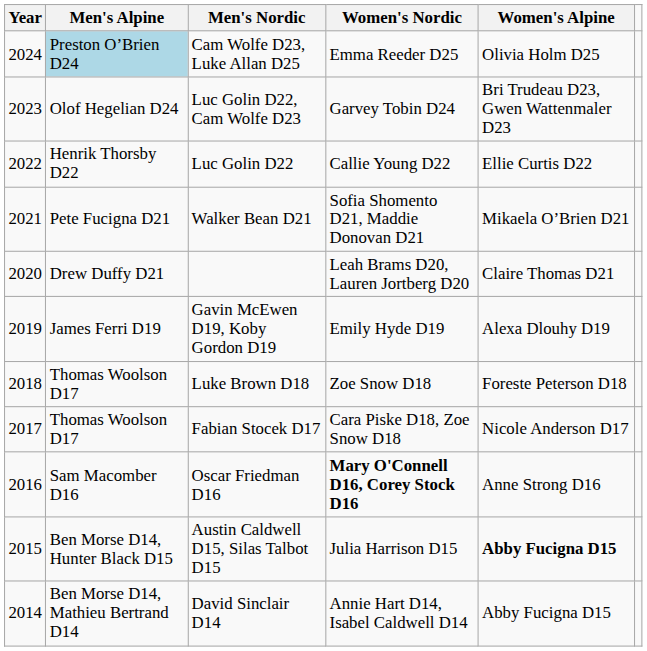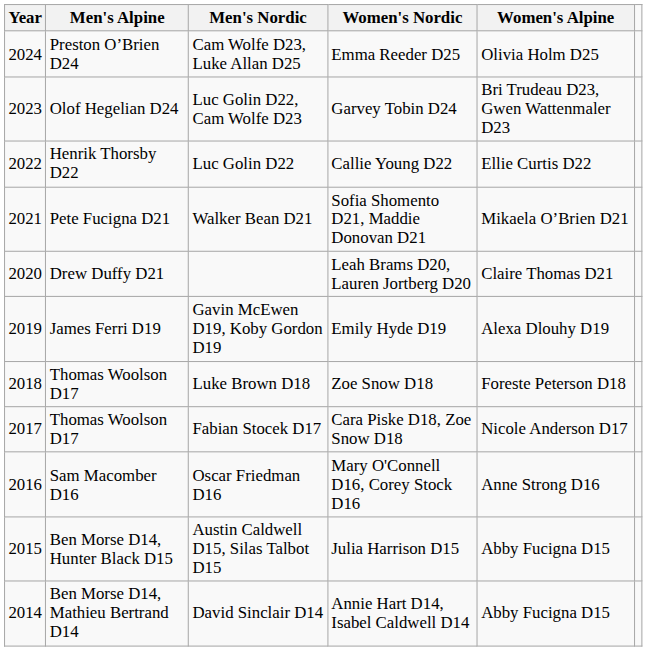(105, 53) lightblue background -> (105, 53) no background
(392, 484) bold -> (392, 484) normal
(549, 548) bold -> (546, 548) normal
